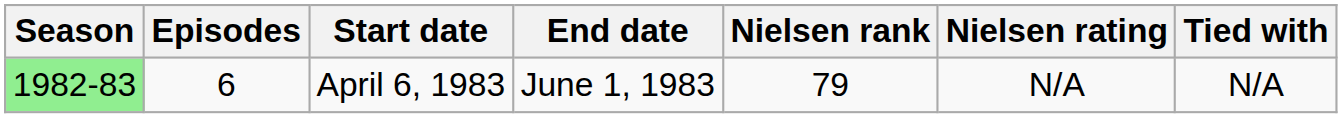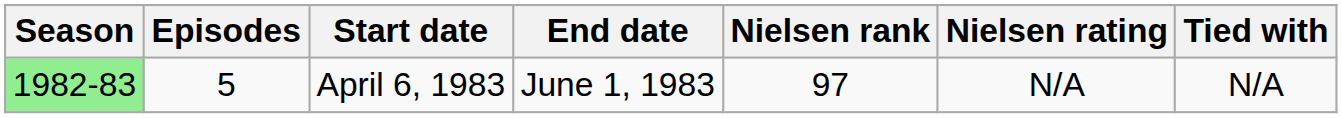(226, 84) 6 -> (226, 84) 5
(830, 84) 79 -> (830, 84) 97
